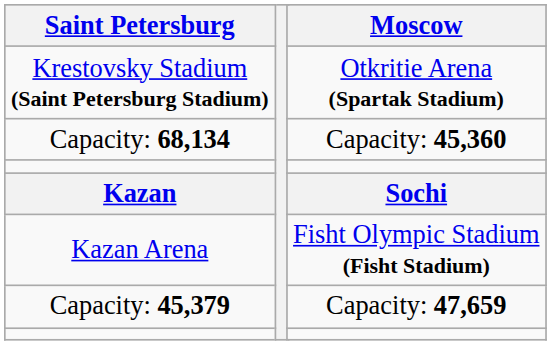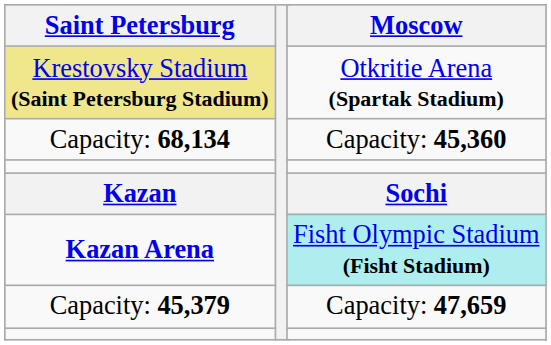(140, 82) no background -> (140, 82) khaki background
(140, 249) normal -> (140, 249) bold
(416, 249) no background -> (416, 249) paleturquoise background
